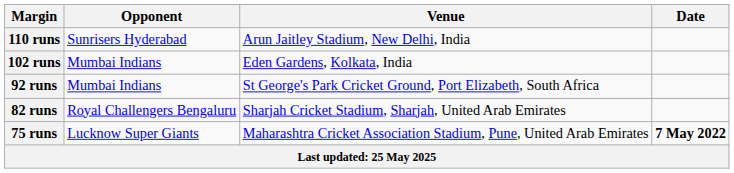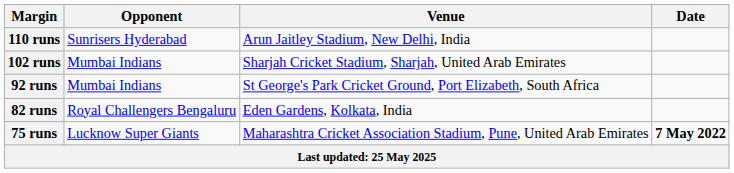(328, 63) Eden Gardens, Kolkata, India -> (404, 63) Sharjah Cricket Stadium, Sharjah, United Arab Emirates
(404, 110) Sharjah Cricket Stadium, Sharjah, United Arab Emirates -> (328, 110) Eden Gardens, Kolkata, India
